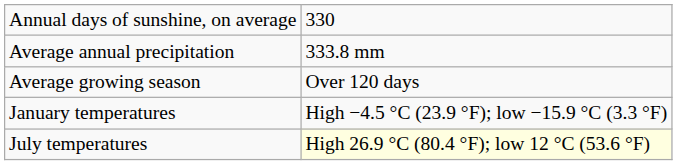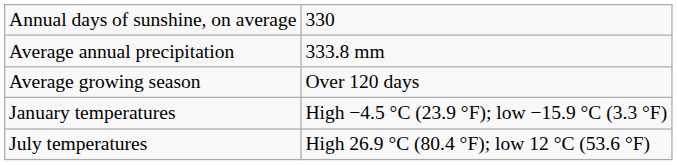(478, 143) lightyellow background -> (478, 143) no background
